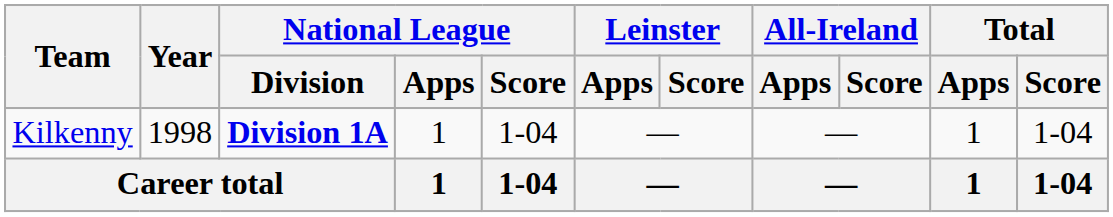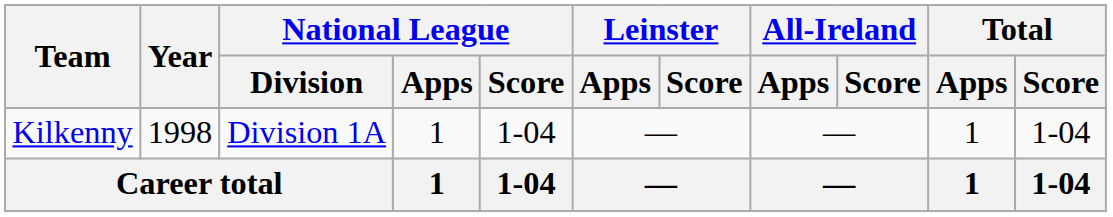(308, 132) bold -> (307, 132) normal
